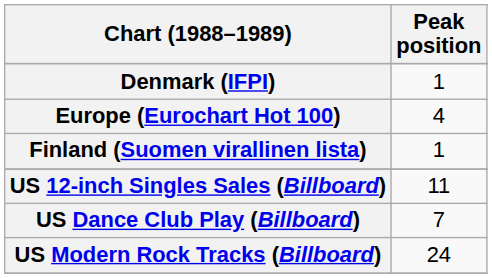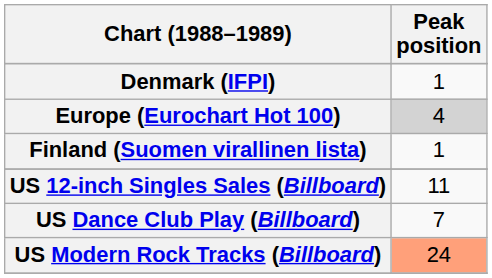(439, 116) no background -> (439, 116) lightgrey background
(439, 255) no background -> (439, 255) lightsalmon background
